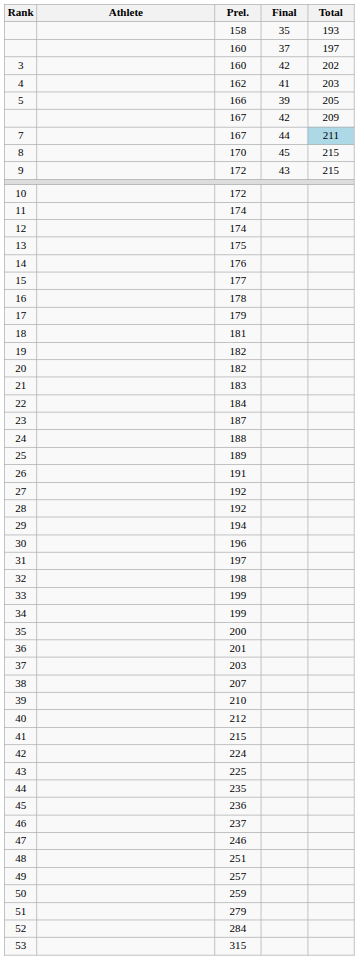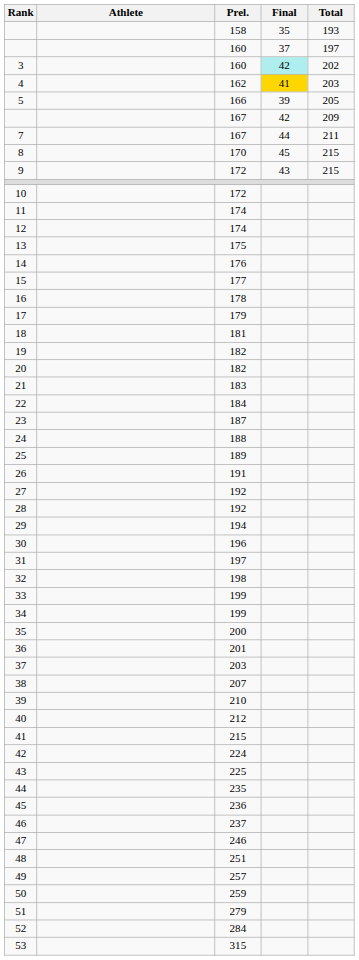(284, 65) no background -> (284, 65) paleturquoise background
(284, 83) no background -> (284, 83) gold background
(331, 135) lightblue background -> (331, 135) no background
